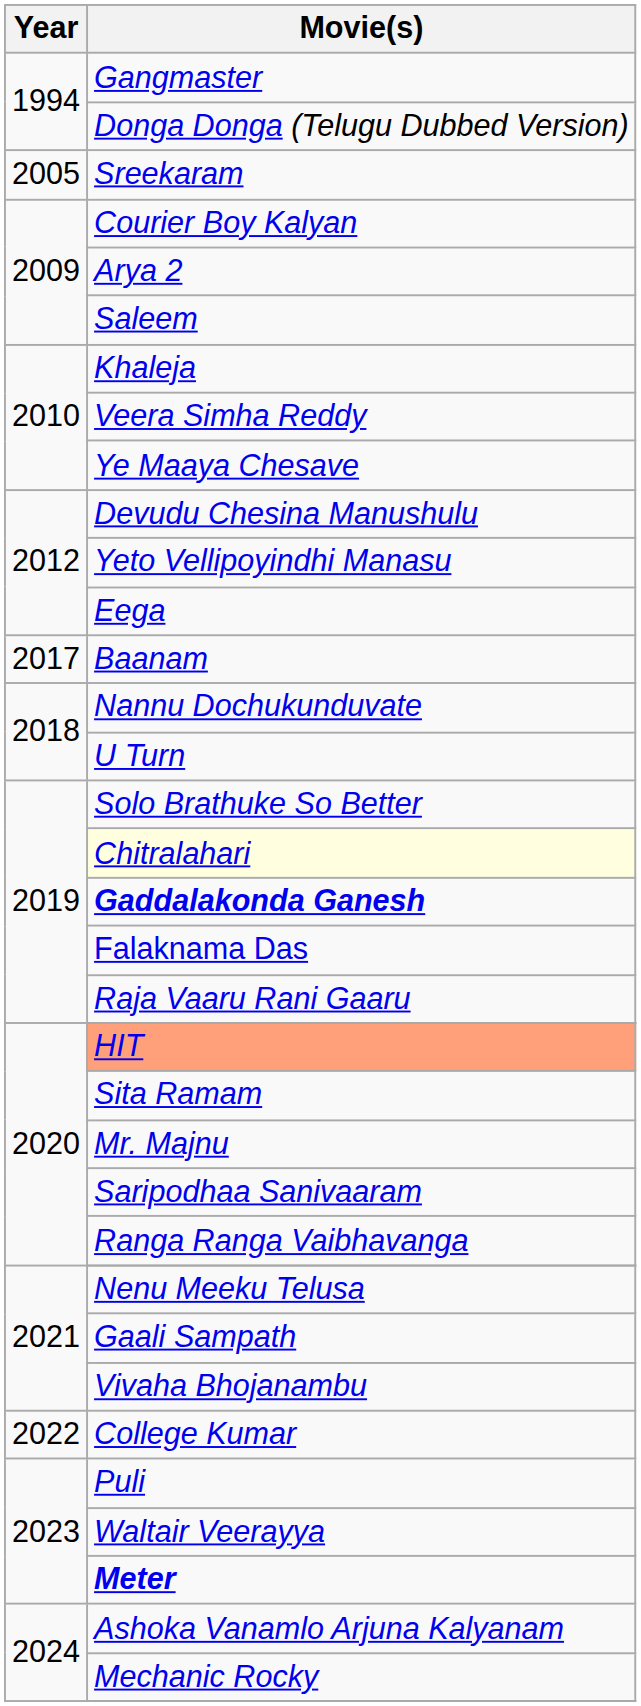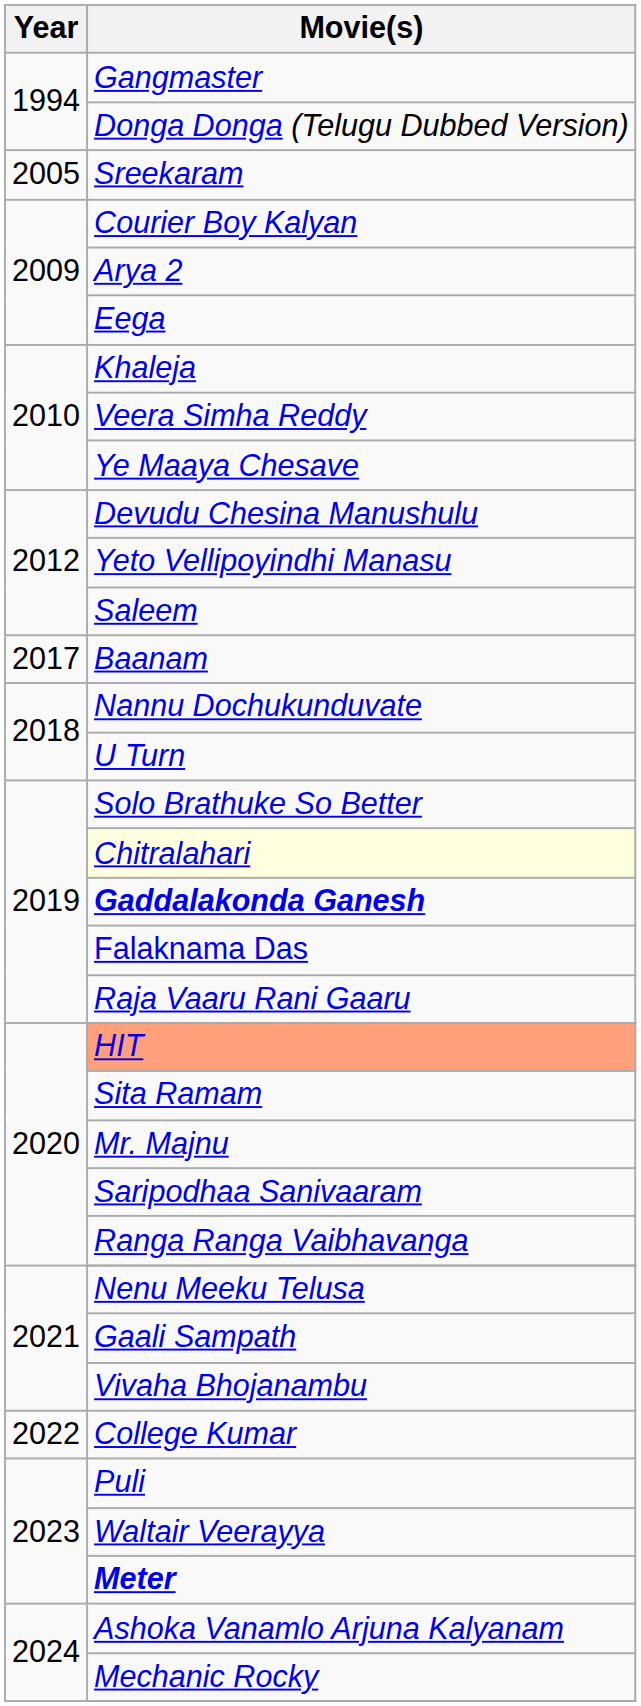(146, 319) Saleem -> (130, 319) Eega
(130, 610) Eega -> (146, 610) Saleem
